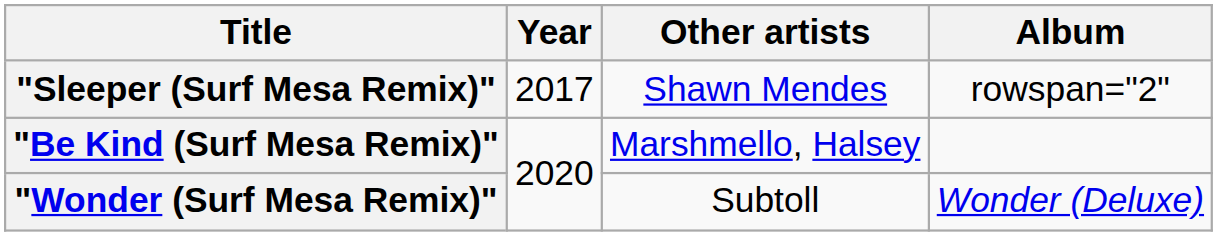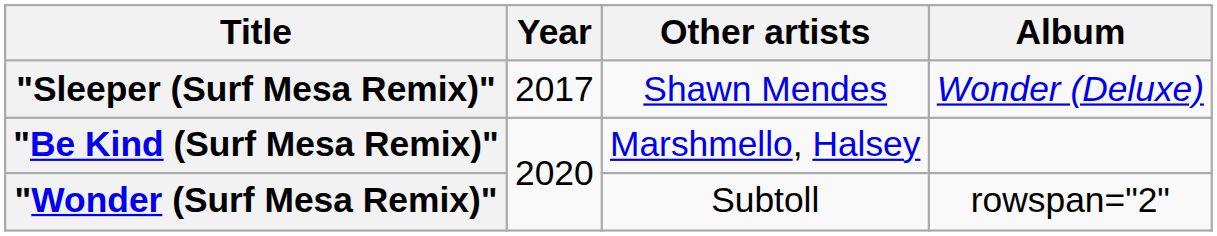(1070, 88) rowspan="2" -> (1070, 88) Wonder (Deluxe)
(1070, 200) Wonder (Deluxe) -> (1070, 200) rowspan="2"
